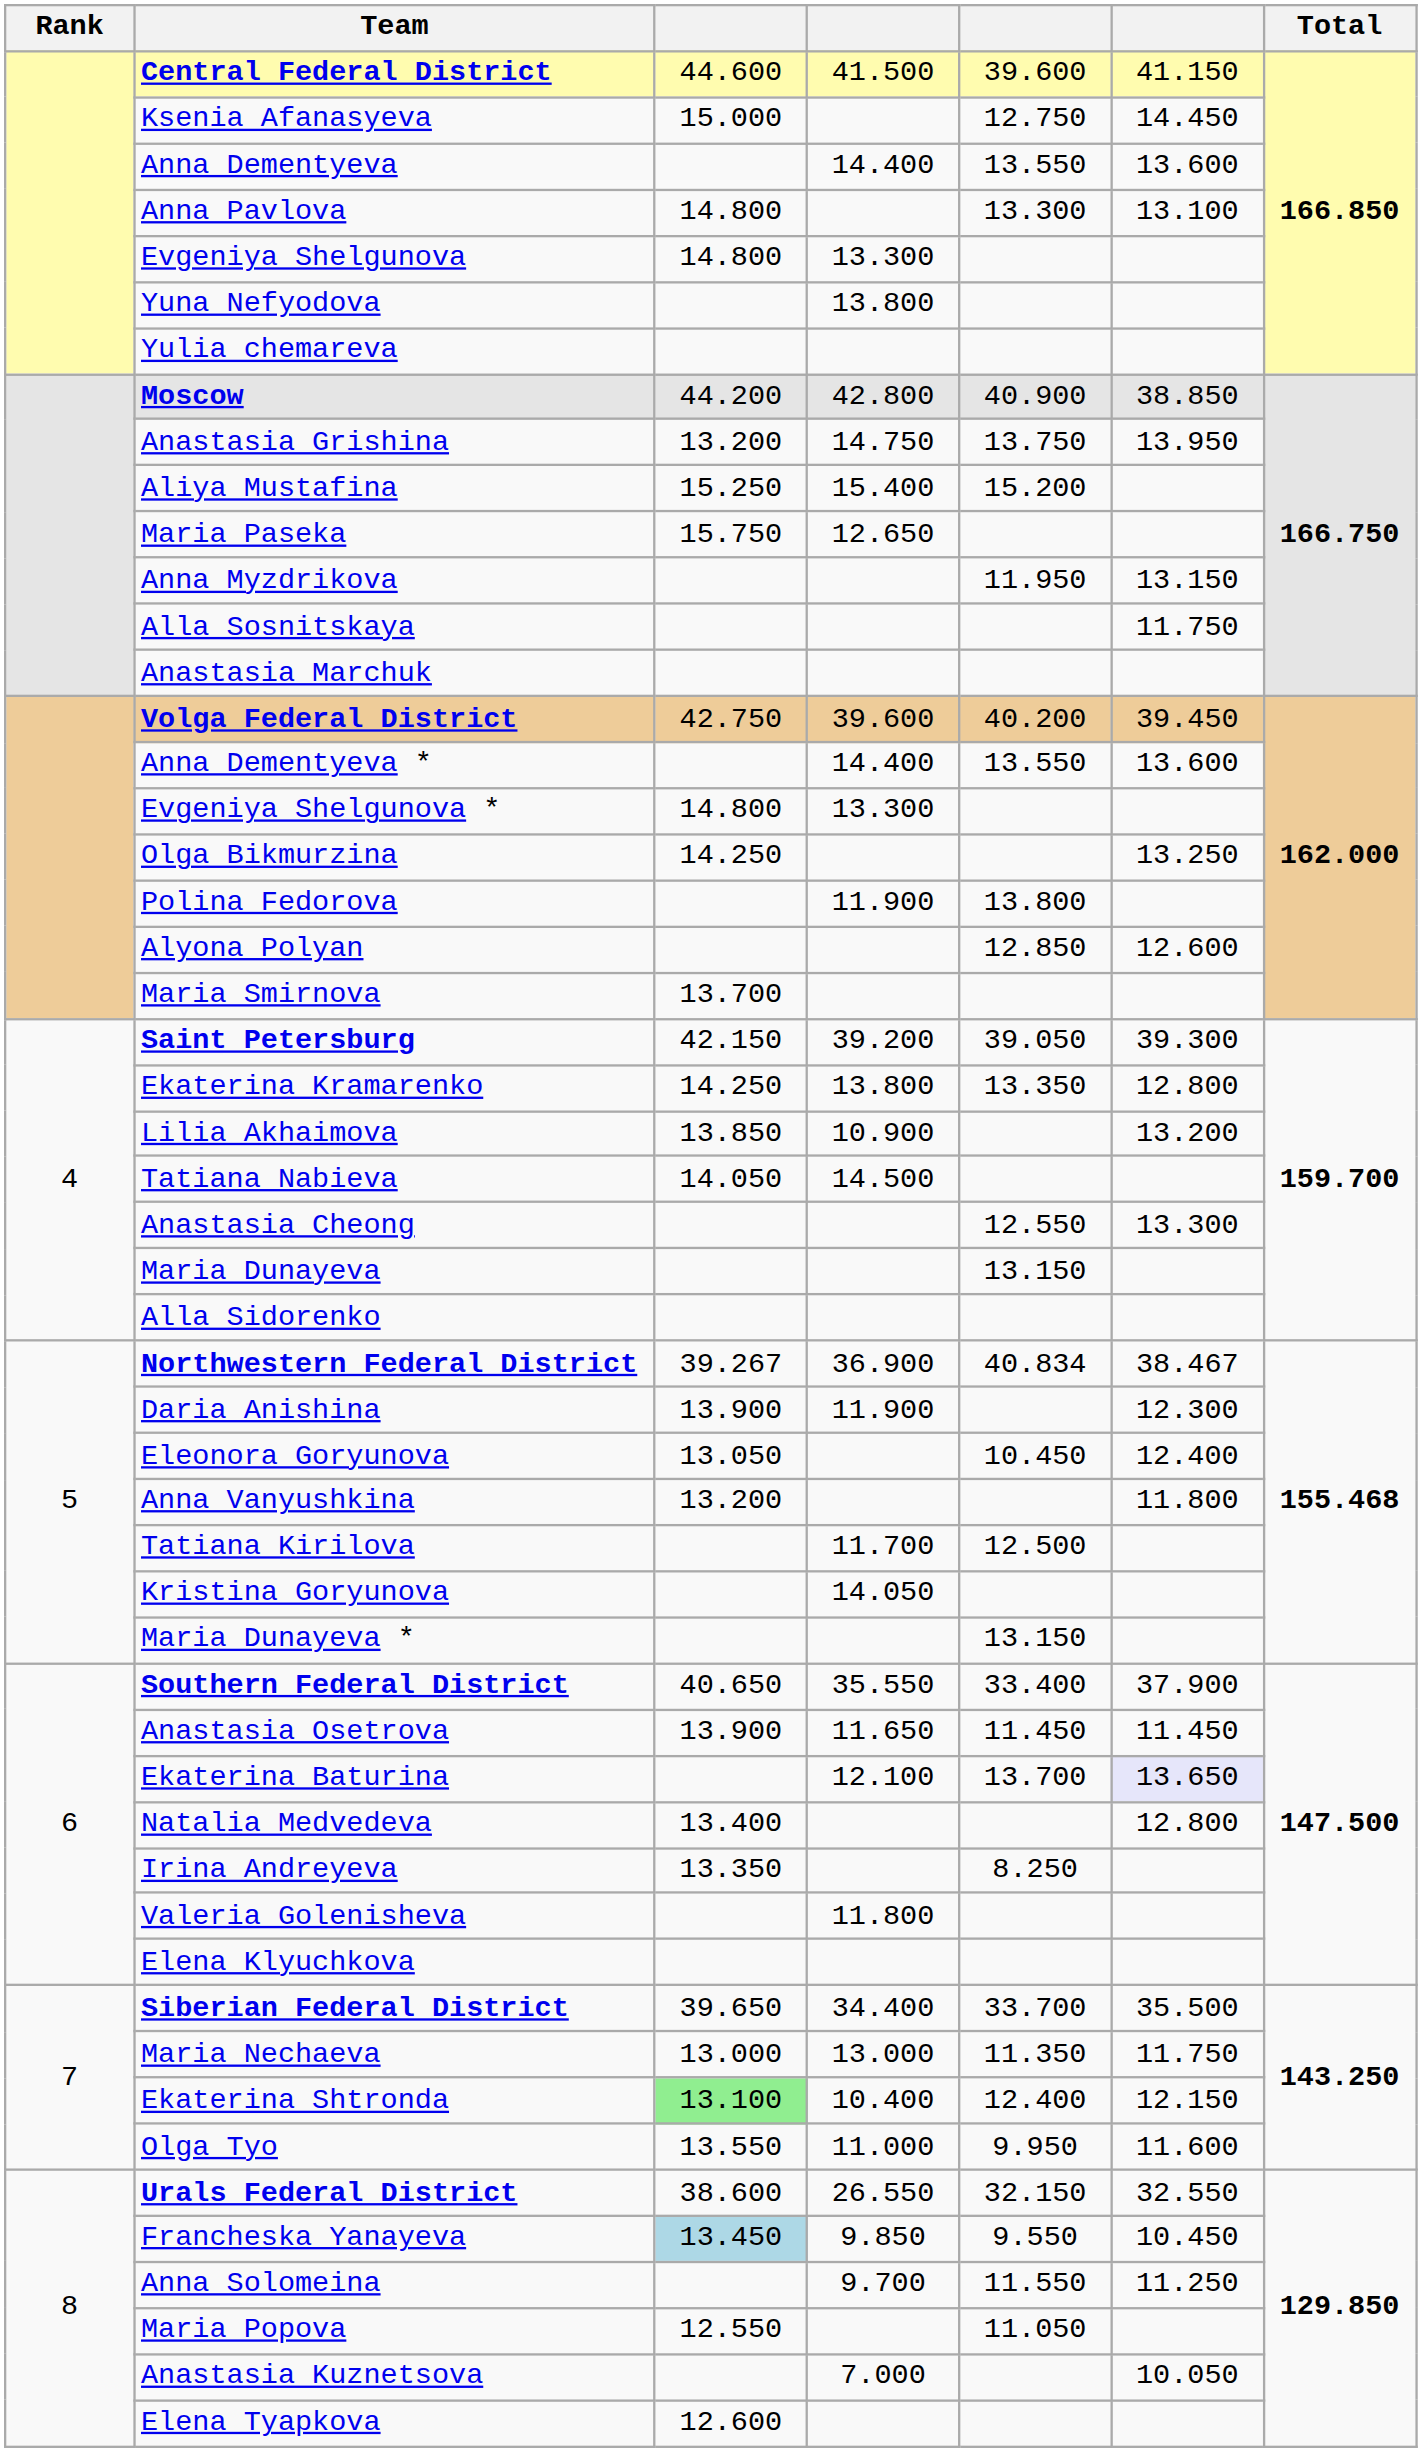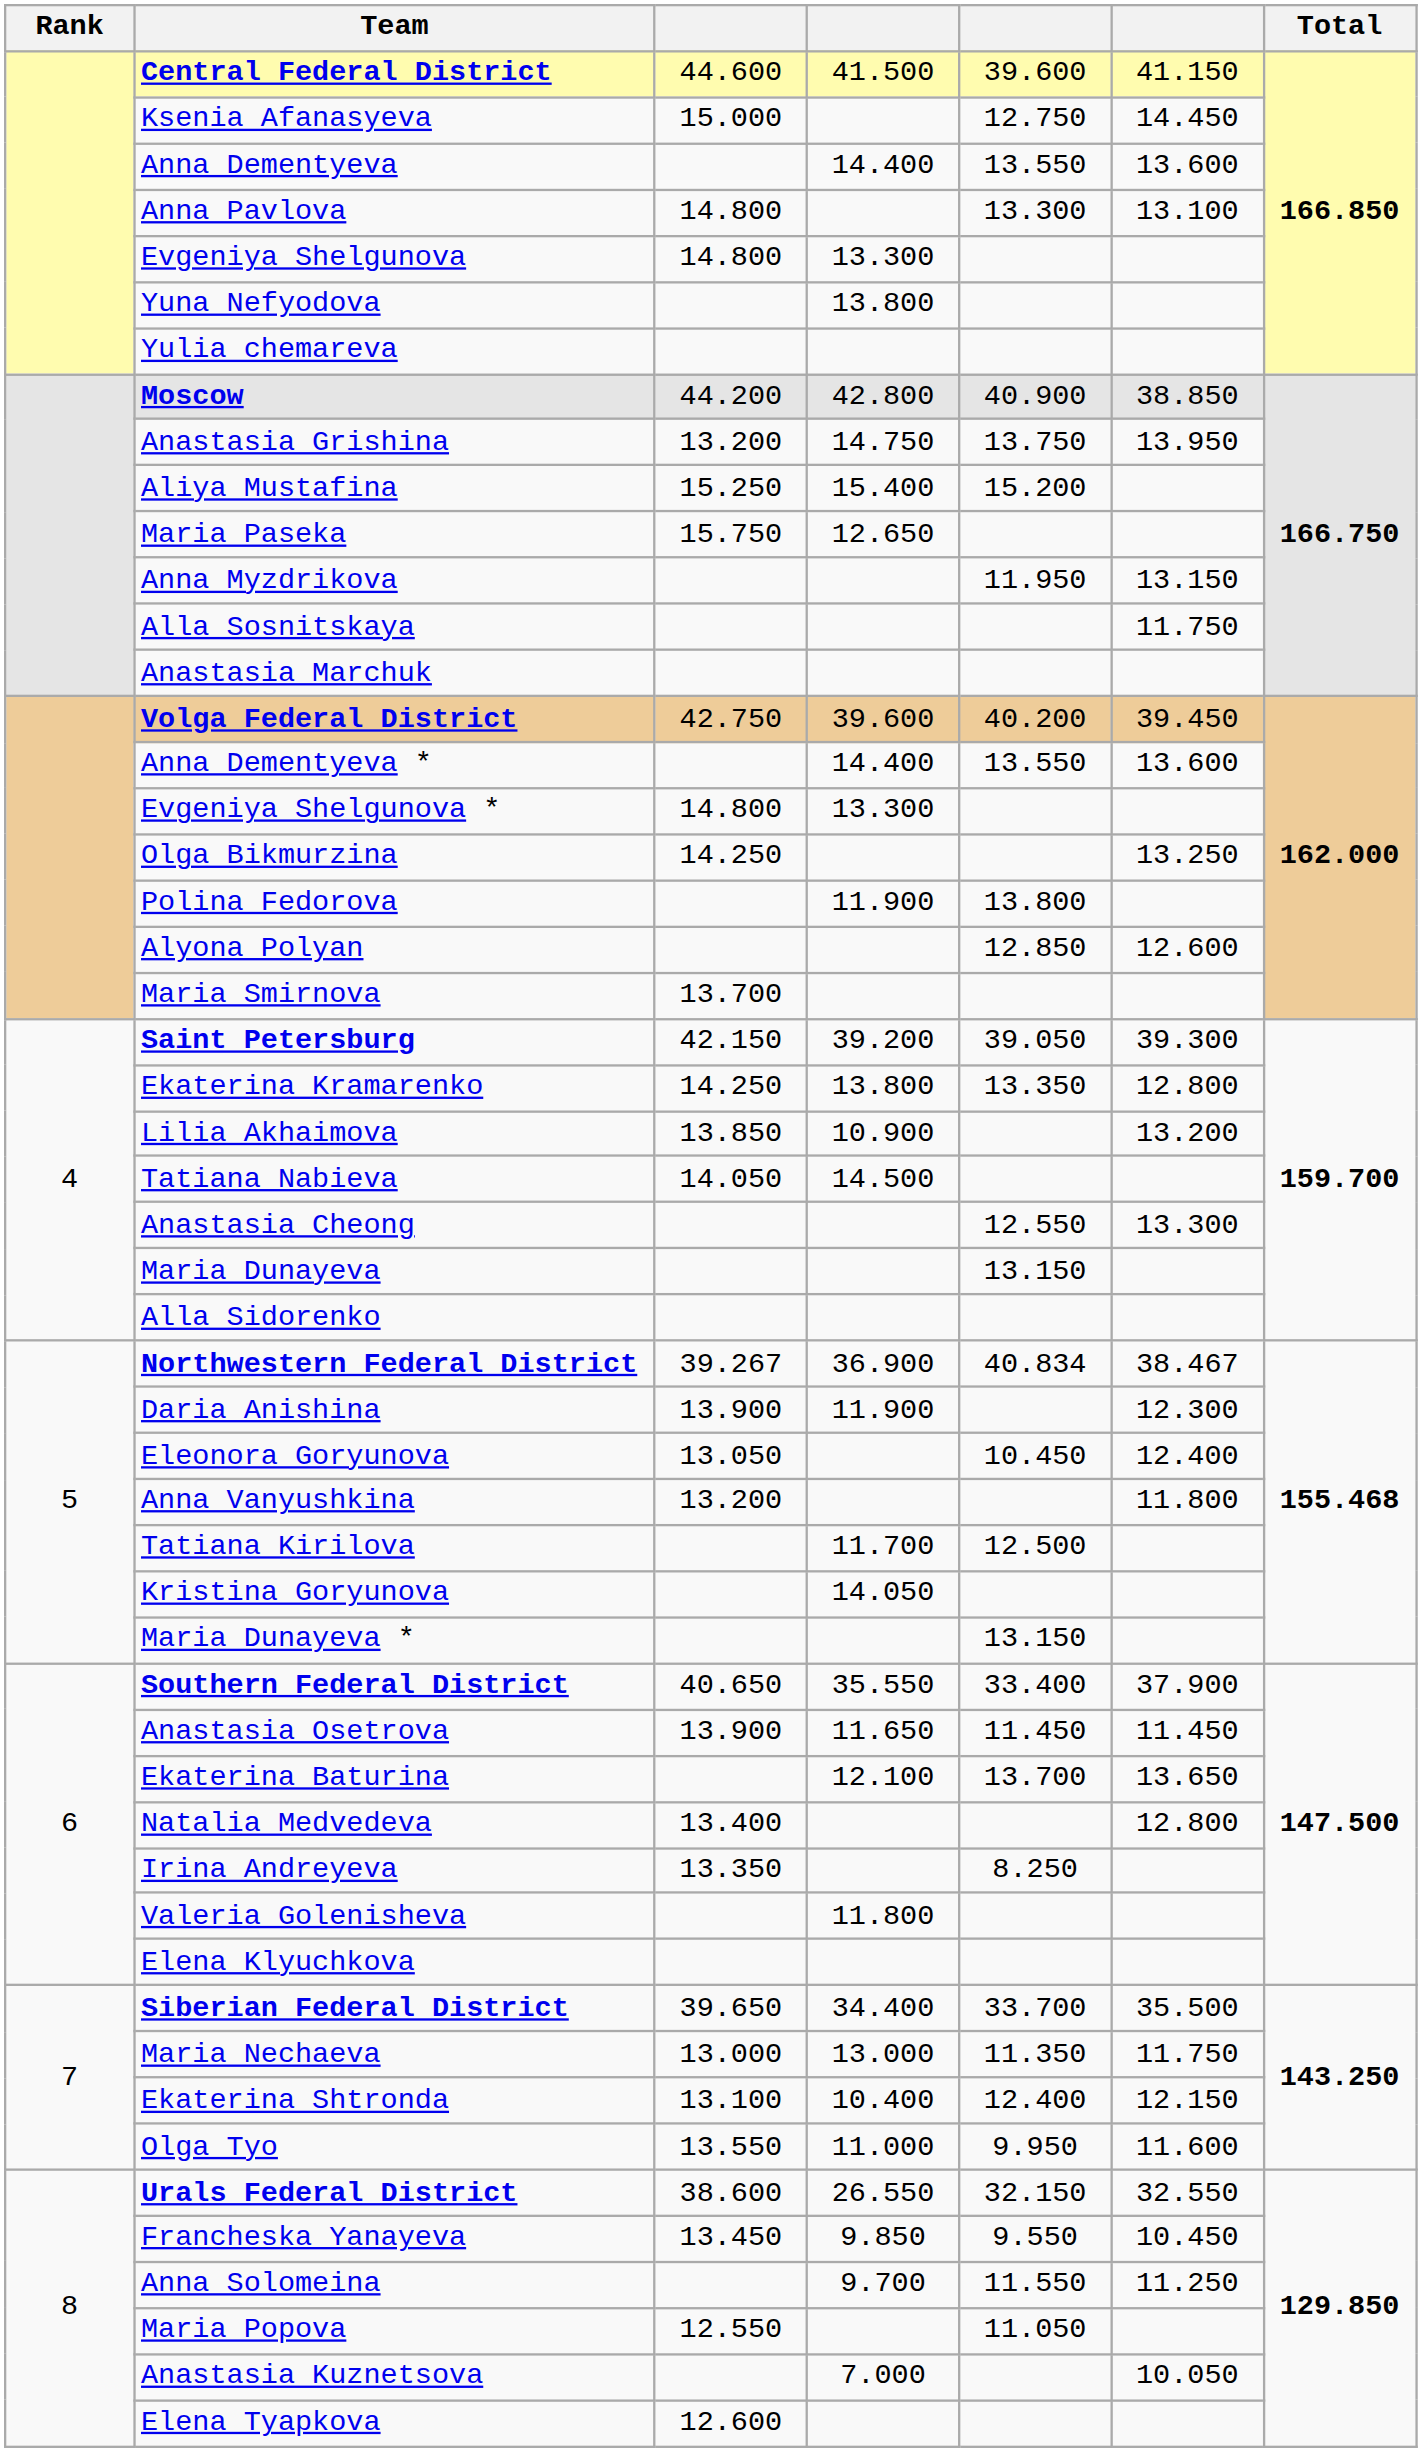(1187, 1779) lavender background -> (1187, 1779) no background
(731, 2101) lightgreen background -> (731, 2101) no background
(731, 2239) lightblue background -> (731, 2239) no background
